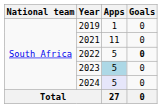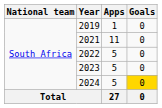(142, 54) bold -> (142, 54) normal
(114, 68) lightblue background -> (114, 68) no background
(114, 82) lavender background -> (114, 82) no background
(142, 82) no background -> (142, 82) gold background
